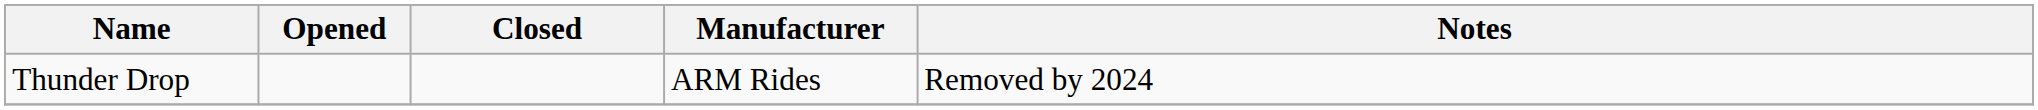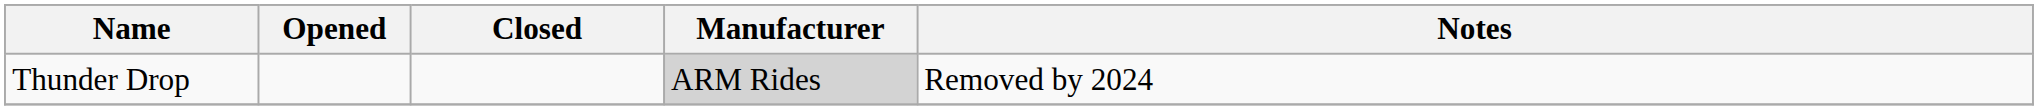(746, 78) no background -> (746, 78) lightgrey background
